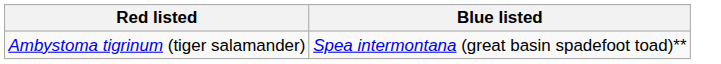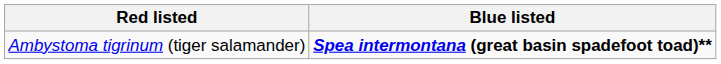(500, 44) normal -> (512, 44) bold
